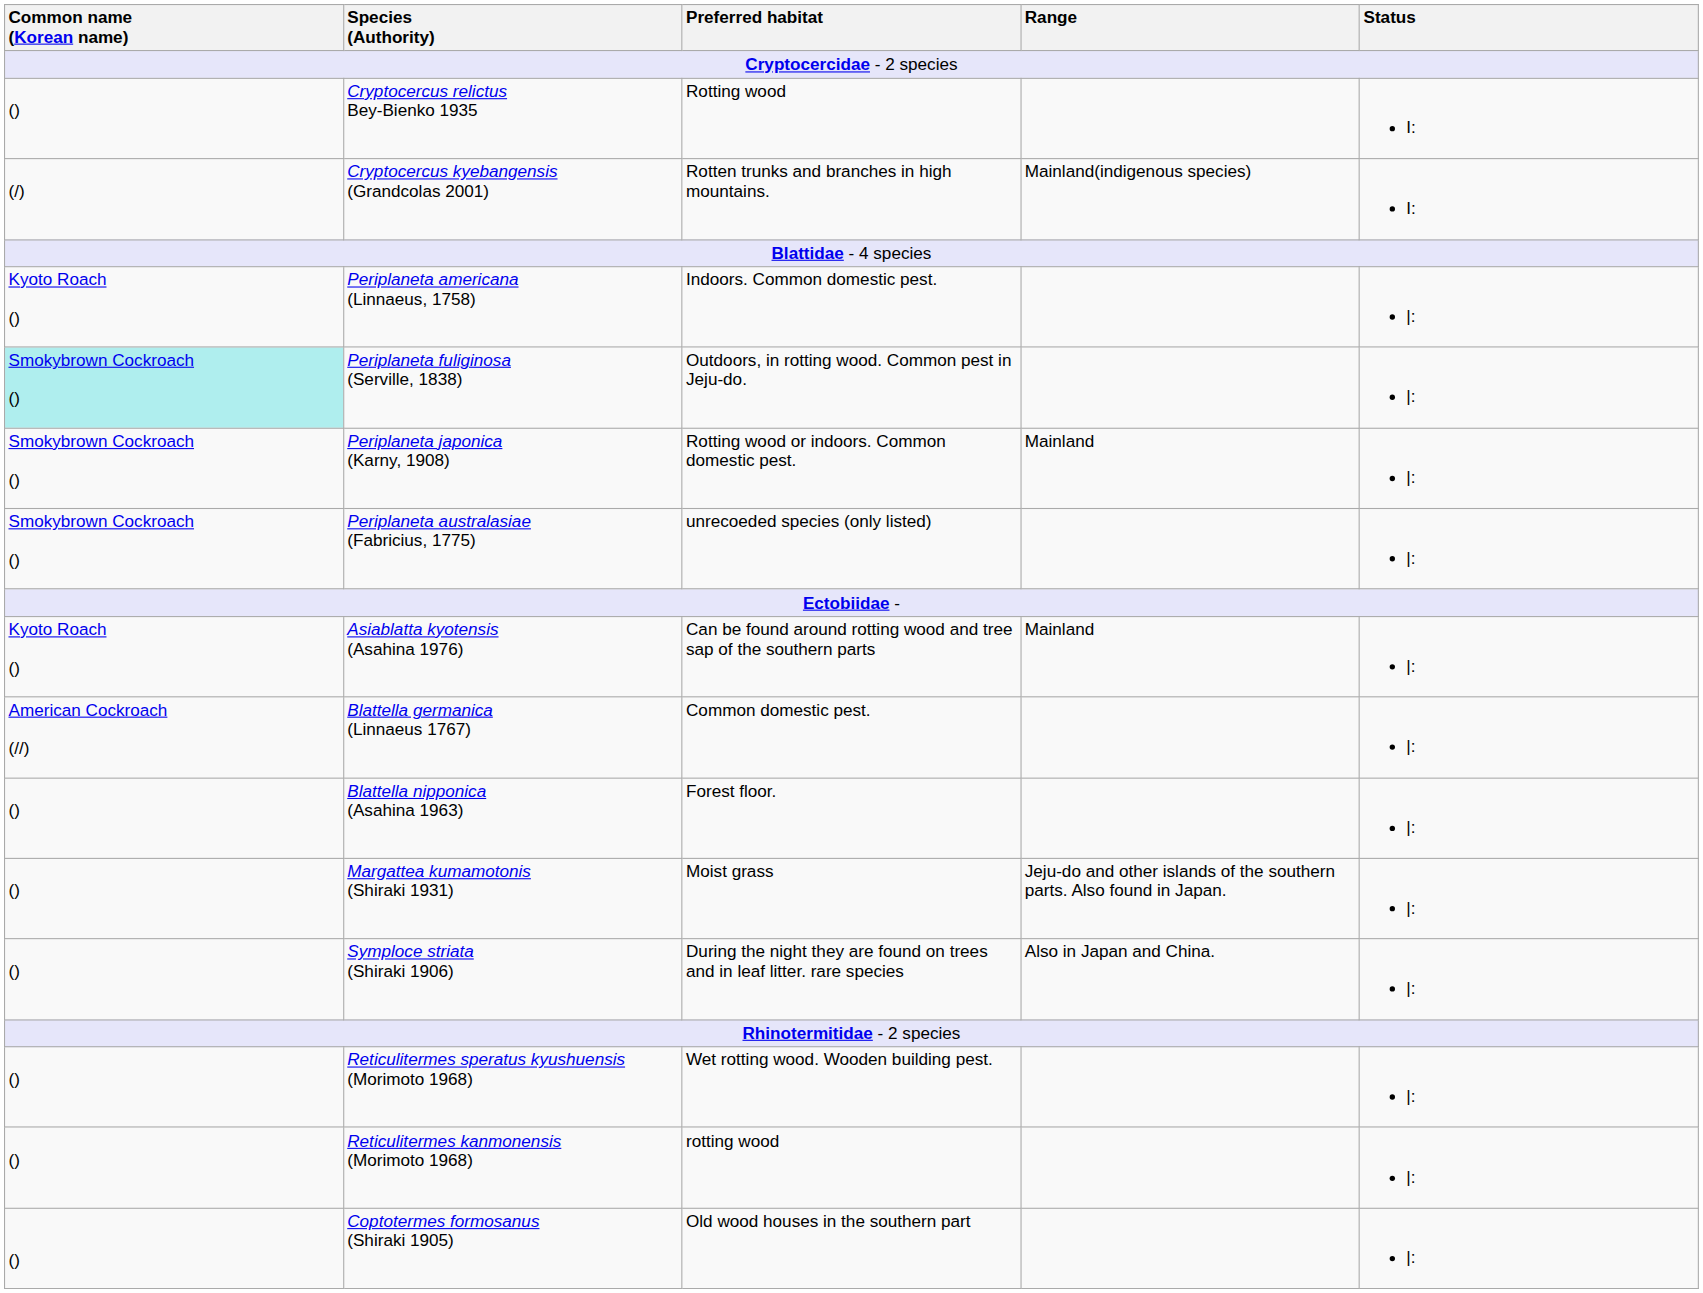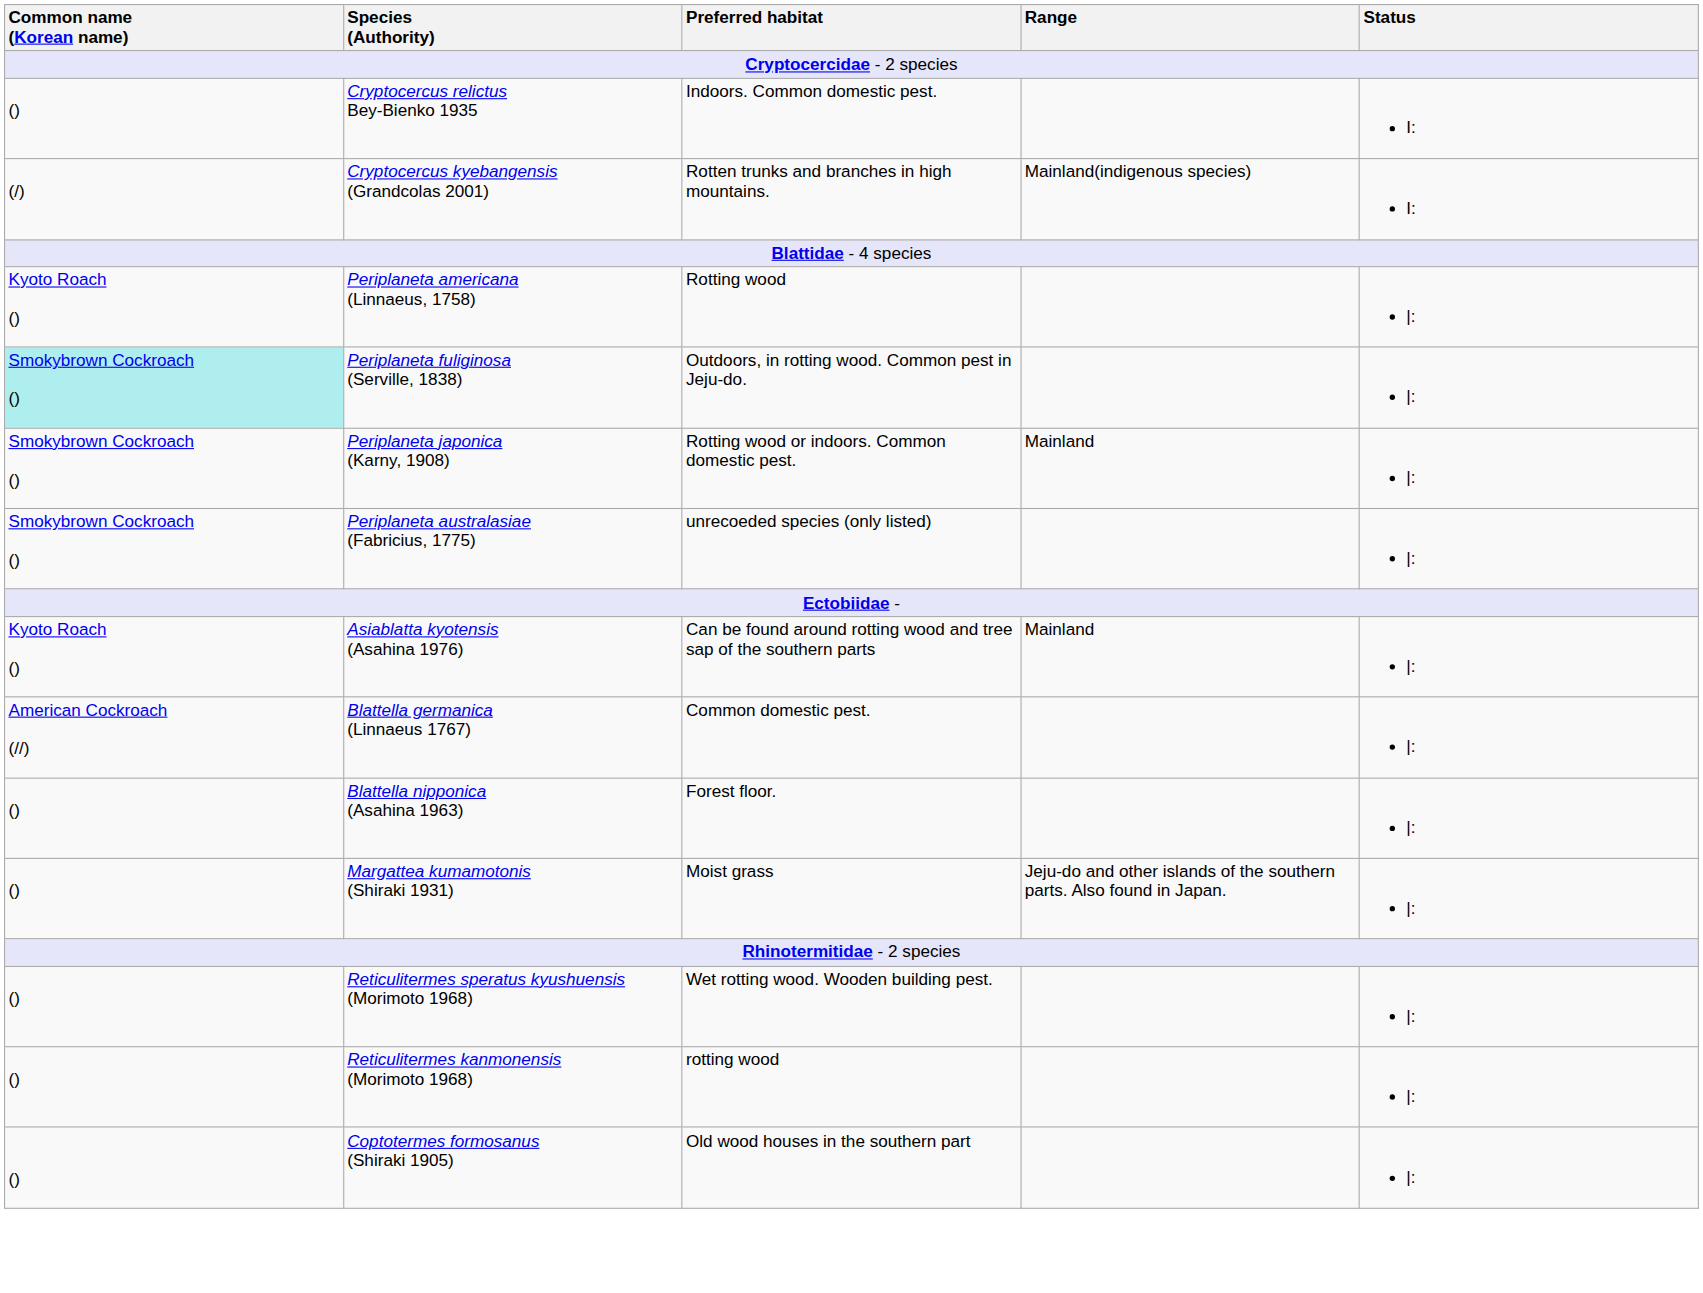(736, 91) Rotting wood -> (812, 91) Indoors. Common domestic pest.
(812, 280) Indoors. Common domestic pest. -> (736, 280) Rotting wood
- row: (411, 962)
